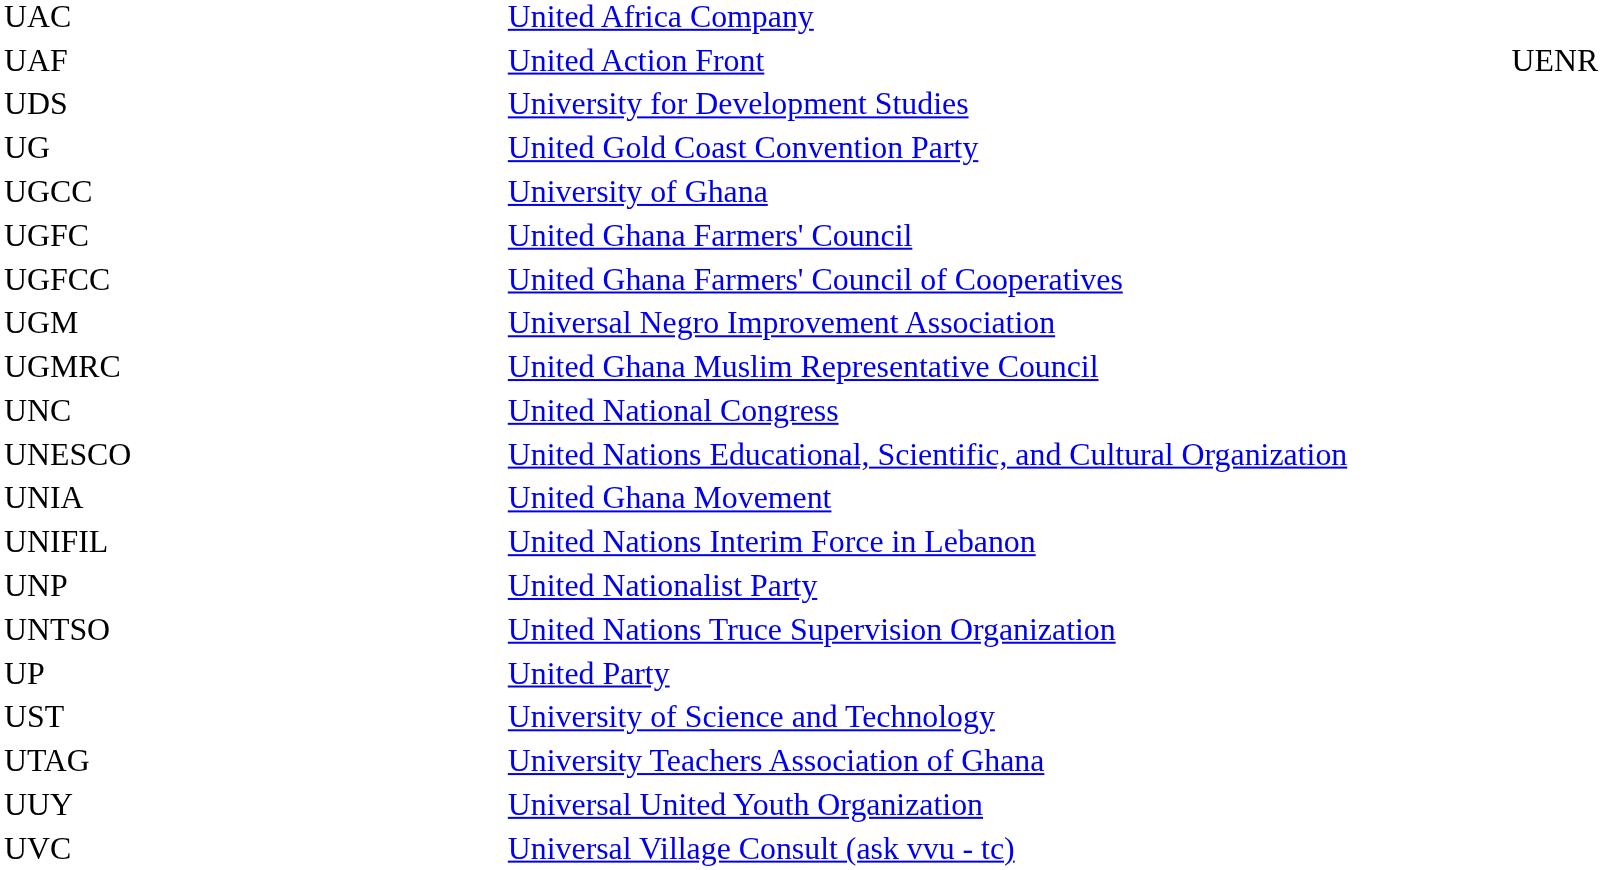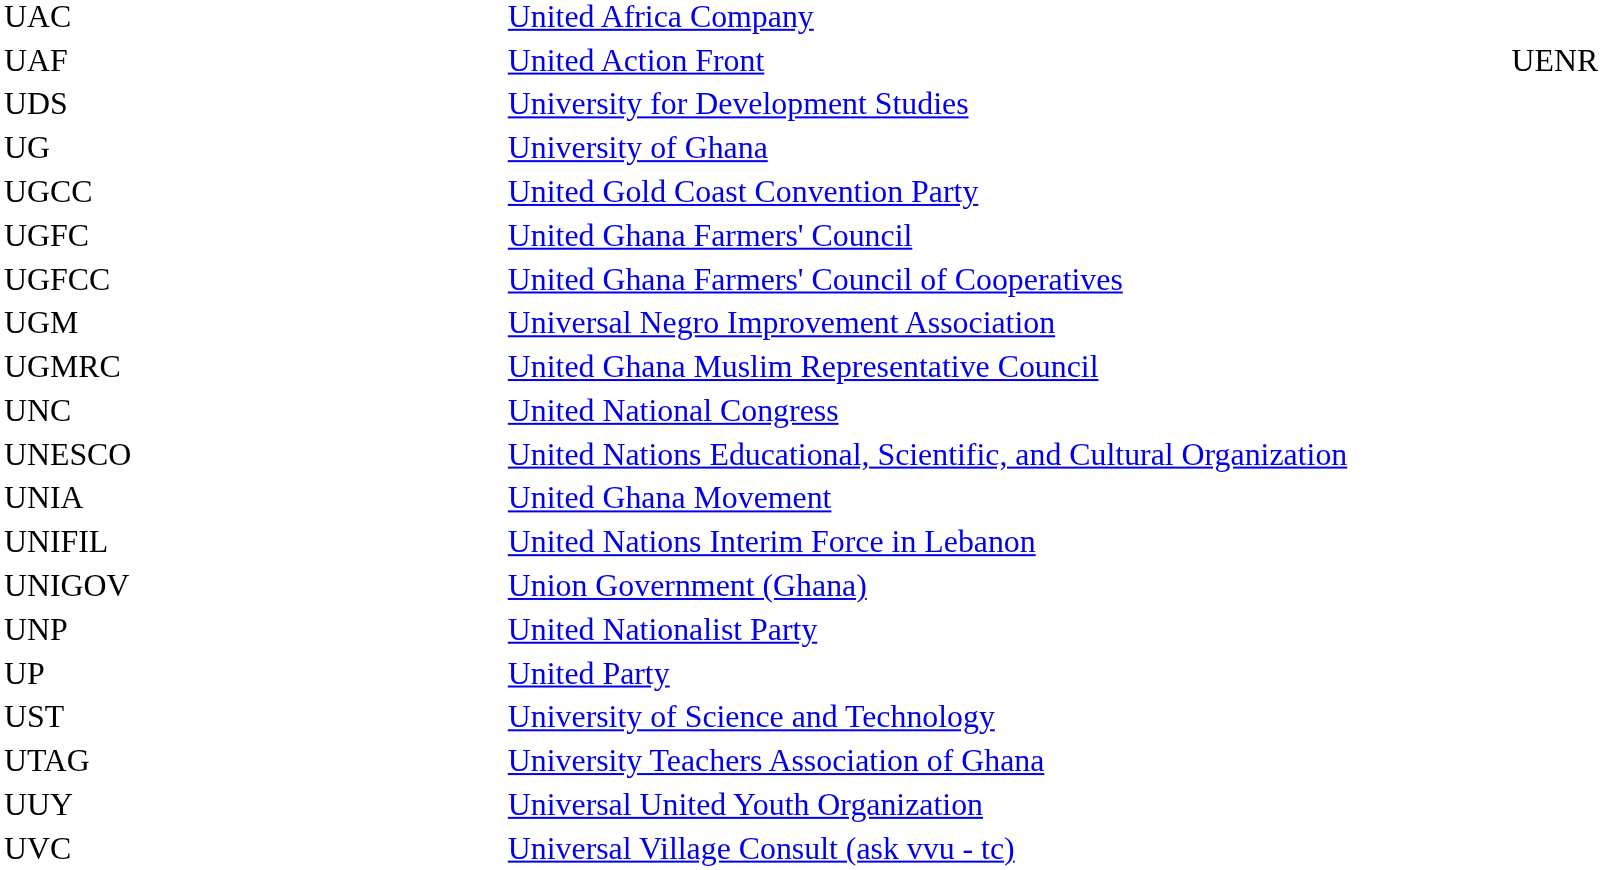(743, 147) United Gold Coast Convention Party -> (638, 147) University of Ghana
(638, 191) University of Ghana -> (743, 191) United Gold Coast Convention Party
+ row: (67, 585)
- row: (57, 629)
